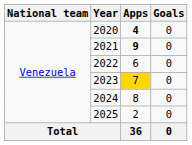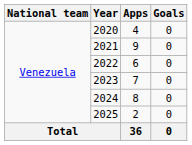(136, 30) bold -> (136, 30) normal
(136, 47) bold -> (136, 47) normal
(136, 81) gold background -> (136, 81) no background
